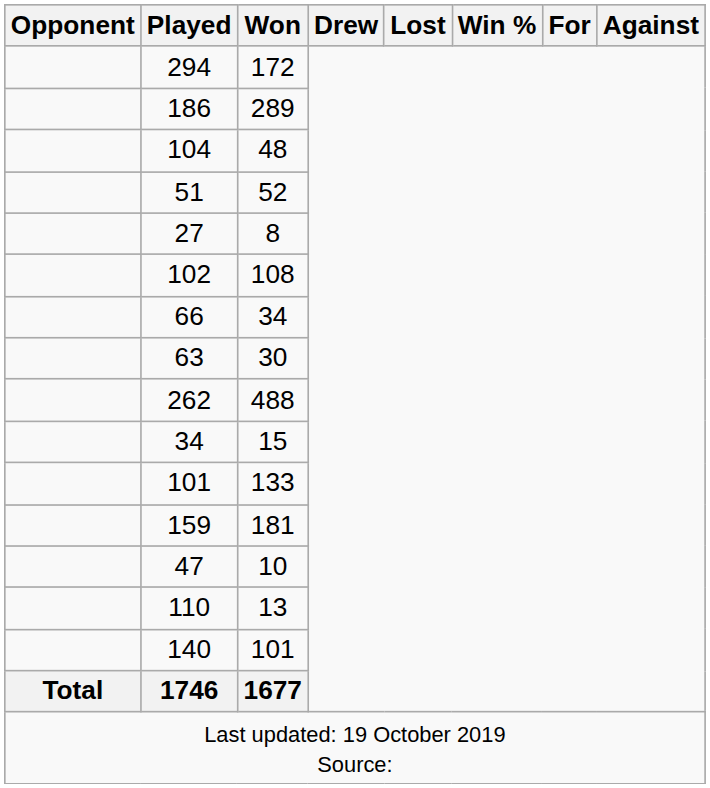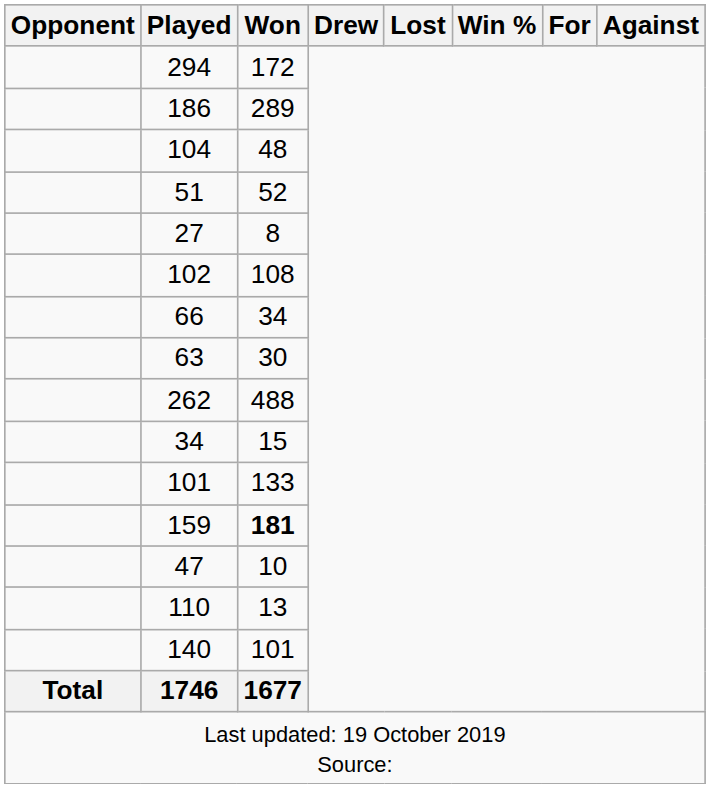(273, 524) normal -> (273, 524) bold
